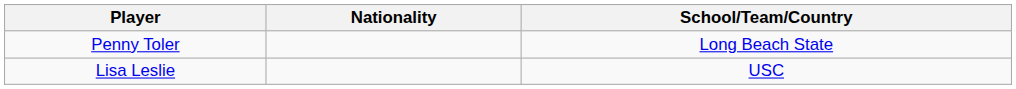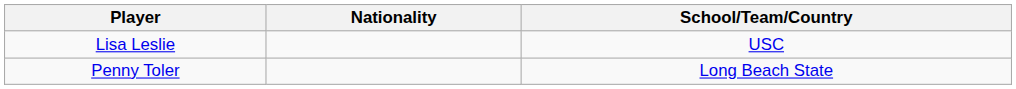rows swapped: (135, 71) <-> (135, 44)
